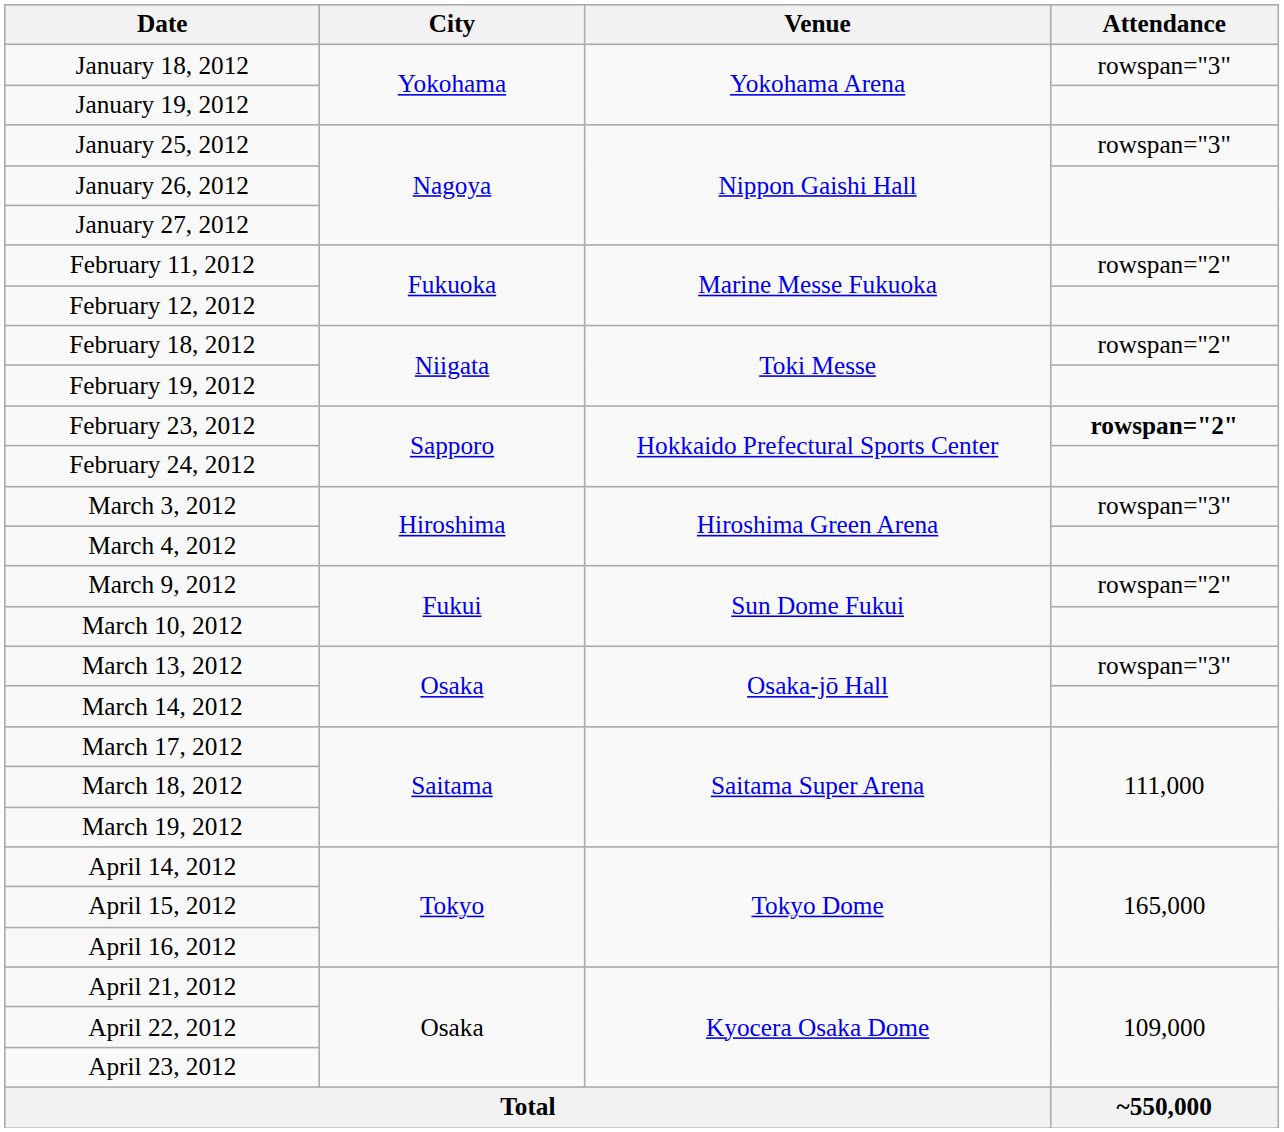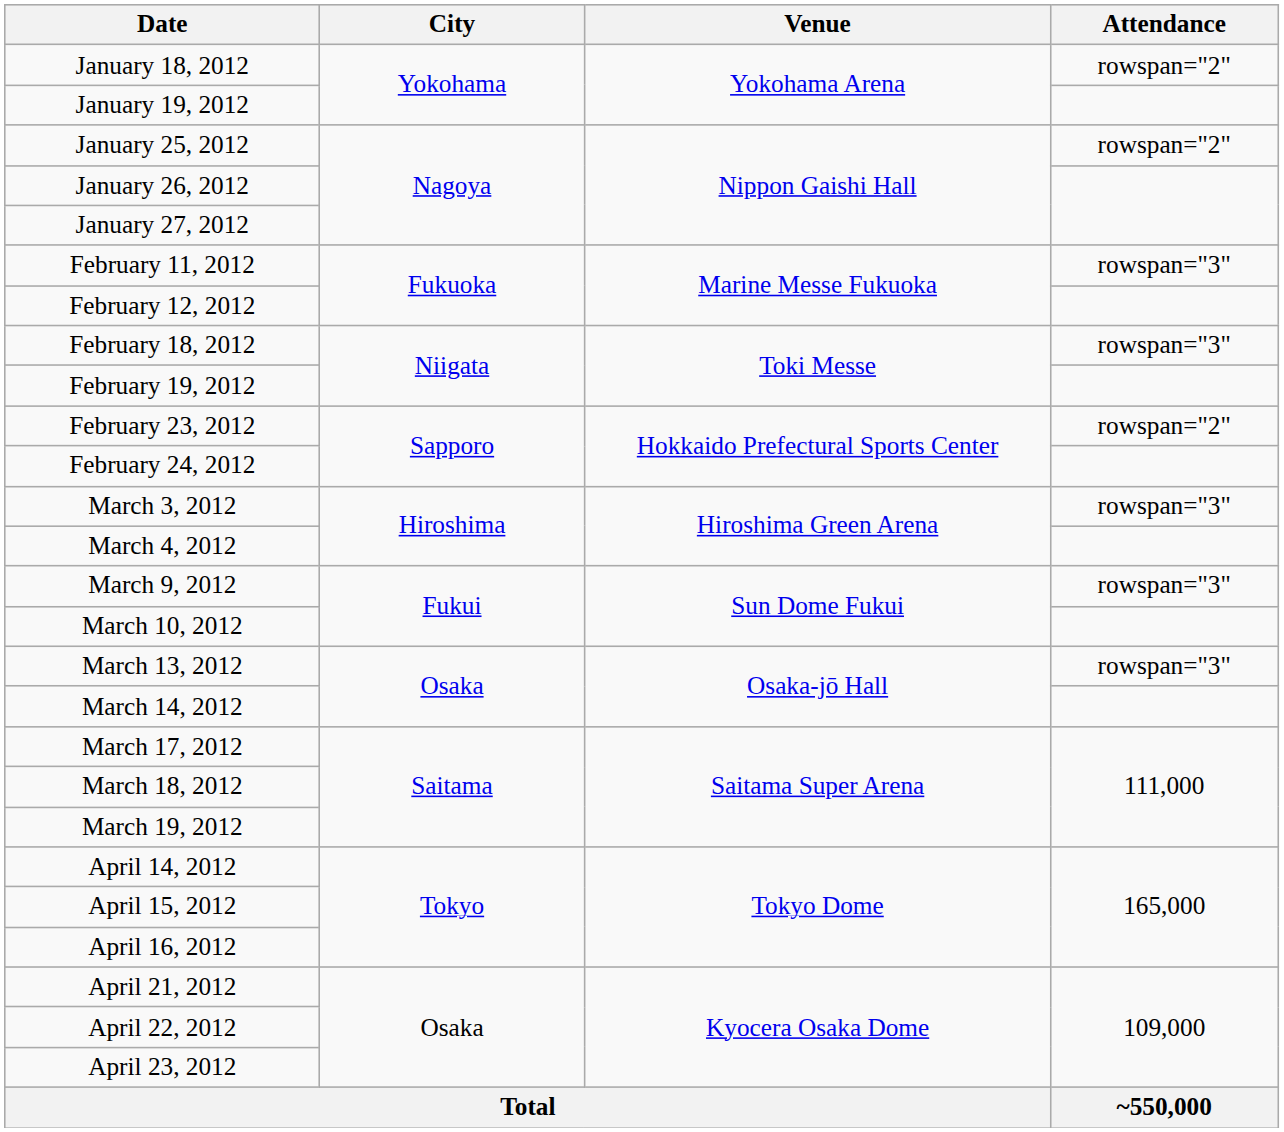(1164, 64) rowspan="3" -> (1164, 64) rowspan="2"
(1164, 144) rowspan="3" -> (1164, 144) rowspan="2"
(1164, 265) rowspan="2" -> (1164, 265) rowspan="3"
(1164, 345) rowspan="2" -> (1164, 345) rowspan="3"
(1164, 425) bold -> (1164, 425) normal
(1164, 585) rowspan="2" -> (1164, 585) rowspan="3"
